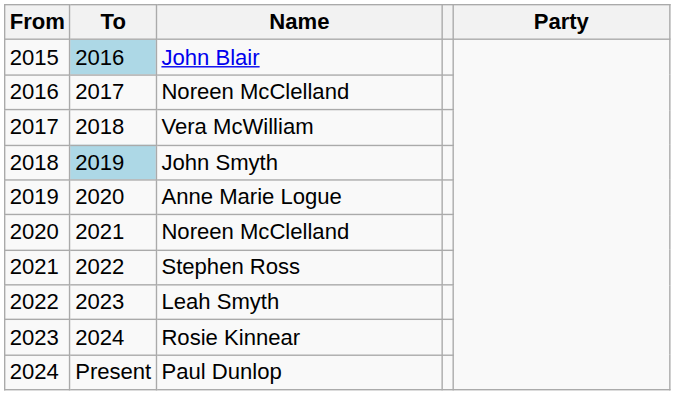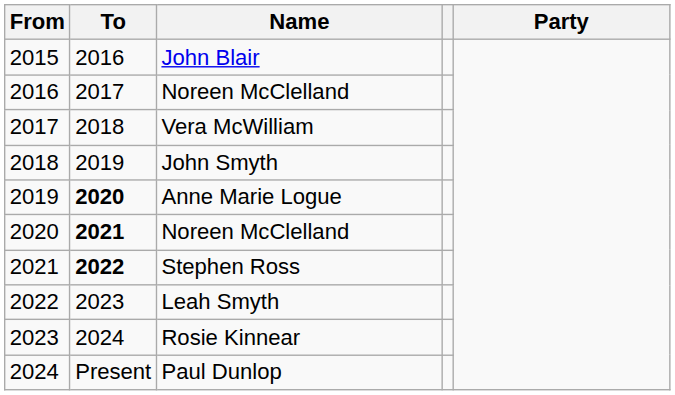(100, 57) lightblue background -> (100, 57) no background
(100, 162) lightblue background -> (100, 162) no background
(100, 197) normal -> (100, 197) bold
(100, 232) normal -> (100, 232) bold
(100, 267) normal -> (100, 267) bold
